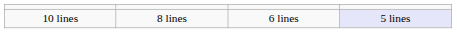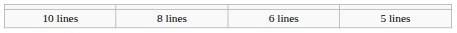(395, 18) lavender background -> (395, 18) no background
